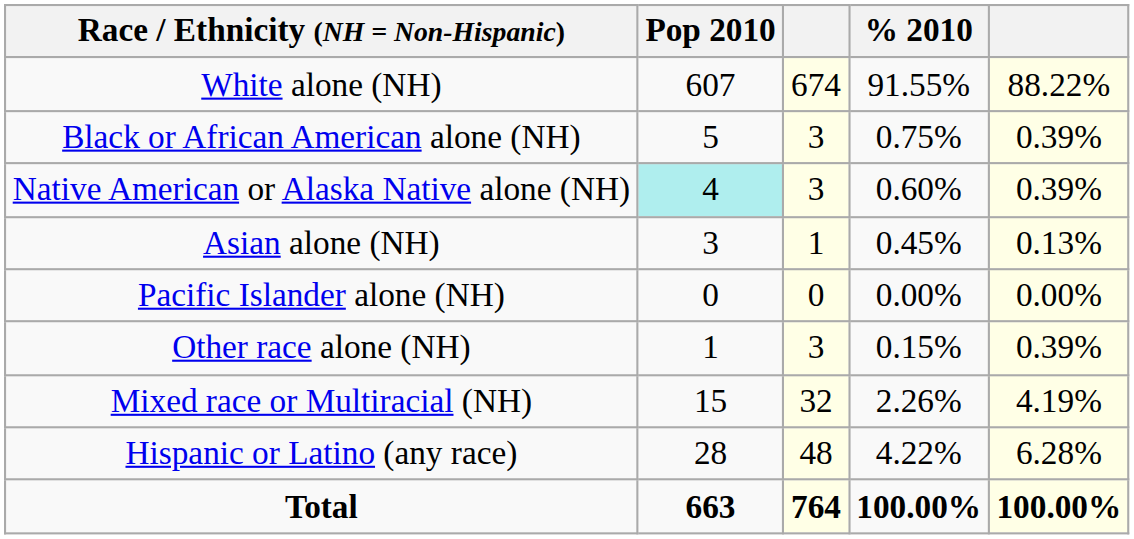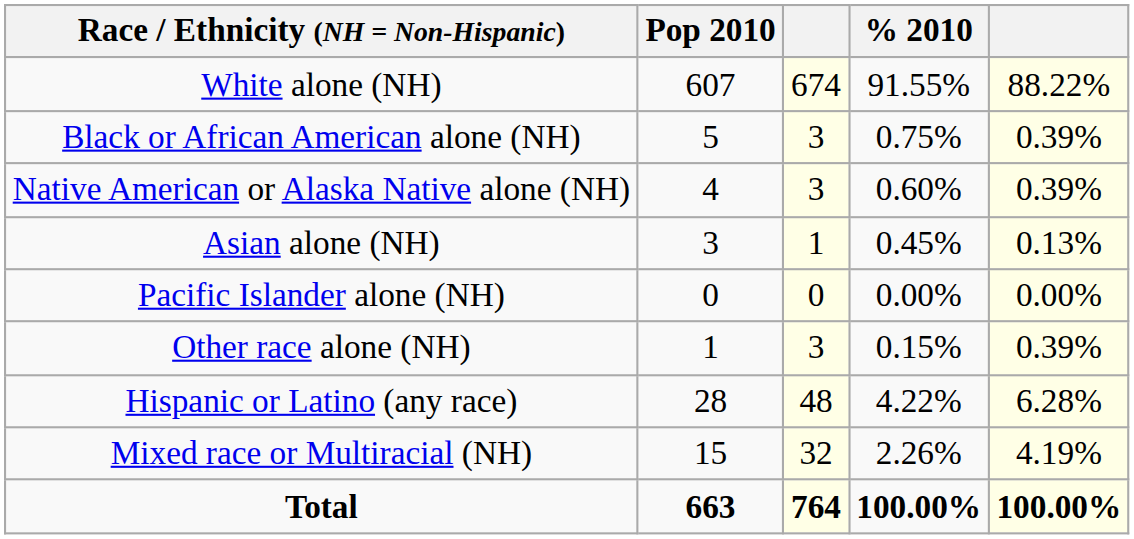(711, 189) paleturquoise background -> (711, 189) no background
rows swapped: (321, 400) <-> (321, 453)
